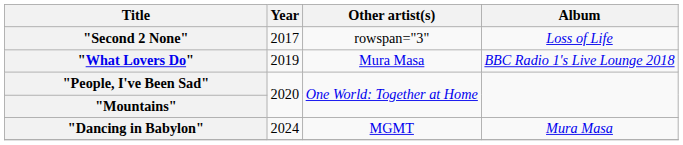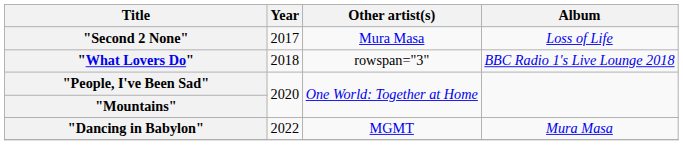(392, 38) rowspan="3" -> (392, 38) Mura Masa
(285, 60) 2019 -> (285, 60) 2018
(392, 60) Mura Masa -> (392, 60) rowspan="3"
(285, 128) 2024 -> (285, 128) 2022
